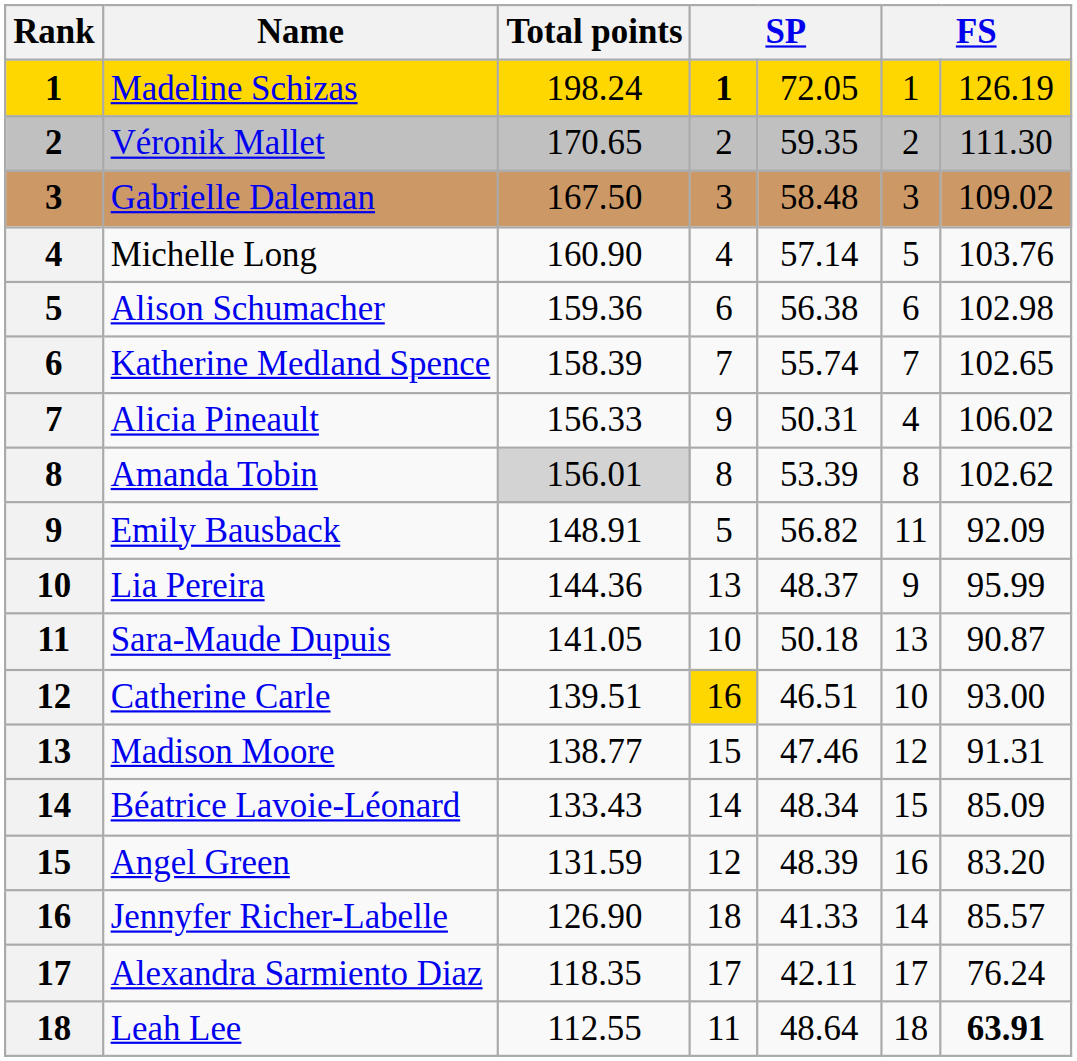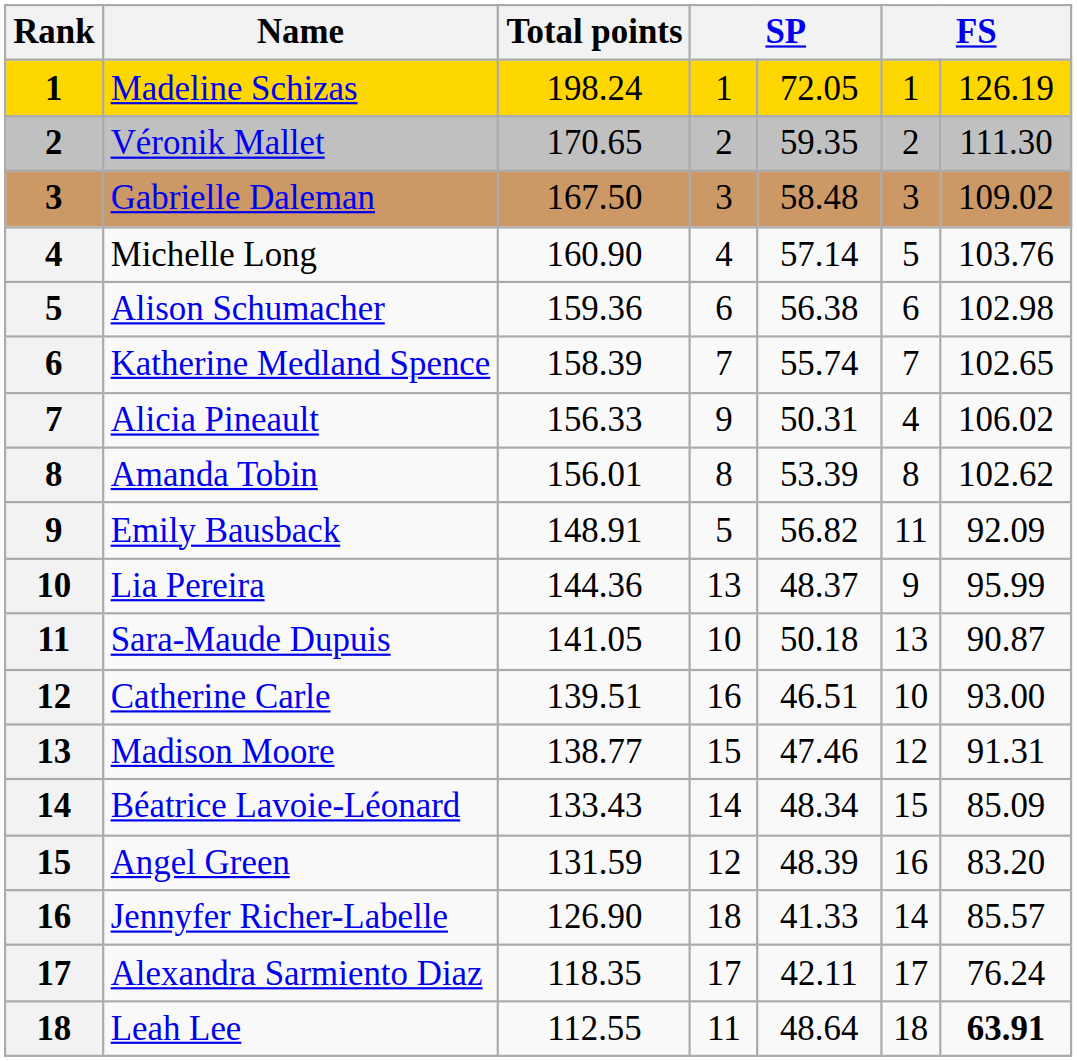(724, 87) bold -> (724, 87) normal
(594, 474) lightgrey background -> (594, 474) no background
(724, 695) gold background -> (724, 695) no background
